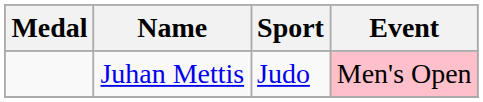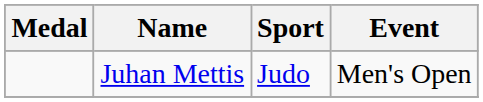(404, 73) pink background -> (404, 73) no background
